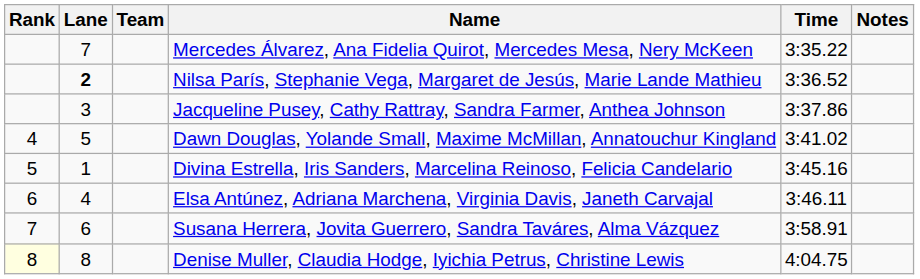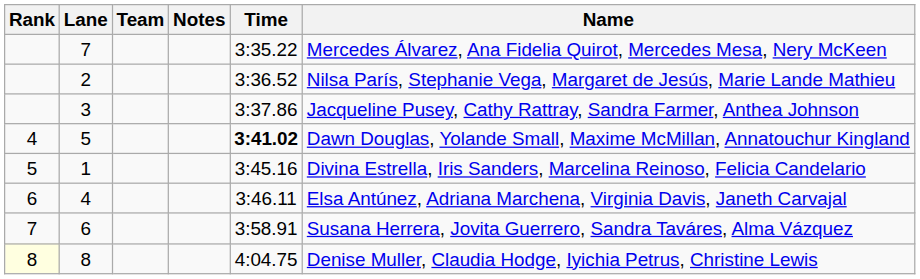columns swapped: (475, 20) <-> (883, 20)
(86, 79) bold -> (86, 79) normal
(816, 139) normal -> (266, 139) bold
